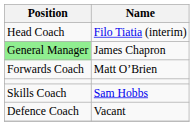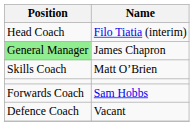(45, 69) Forwards Coach -> (37, 69) Skills Coach
(37, 93) Skills Coach -> (45, 93) Forwards Coach
